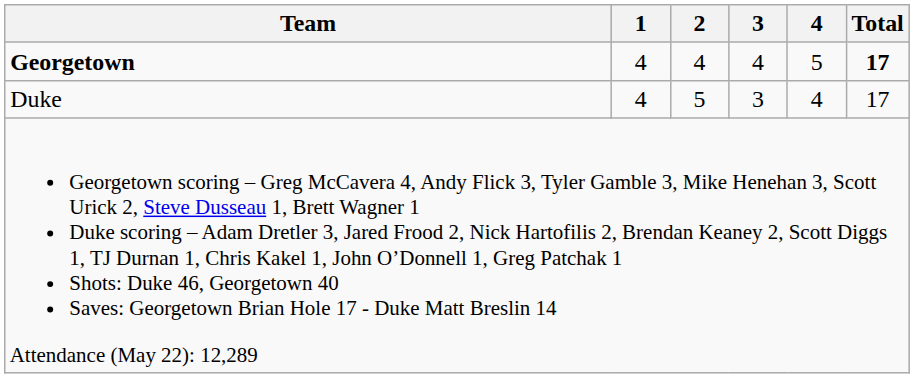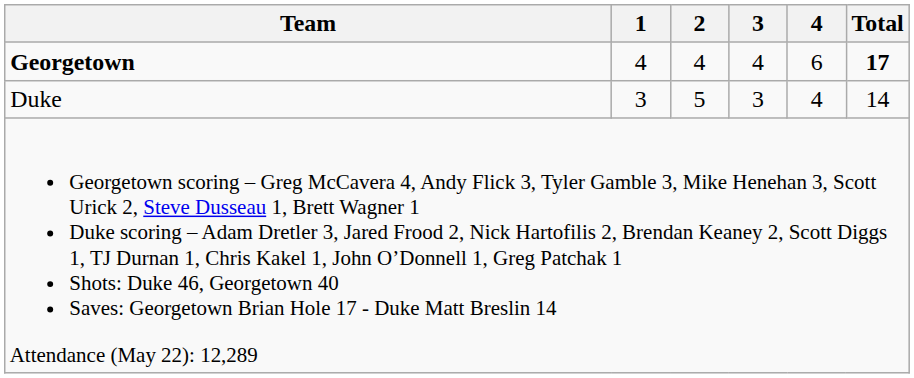(817, 61) 5 -> (817, 61) 6
(641, 99) 4 -> (641, 99) 3
(878, 99) 17 -> (878, 99) 14
